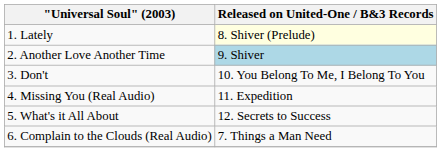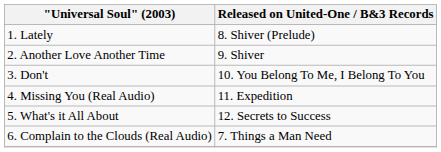(266, 34) lightyellow background -> (266, 34) no background
(241, 55) lightblue background -> (241, 55) no background
